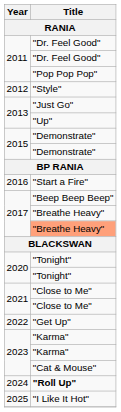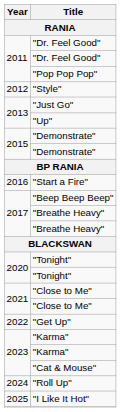(69, 228) lightsalmon background -> (69, 228) no background
(54, 383) bold -> (52, 383) normal
